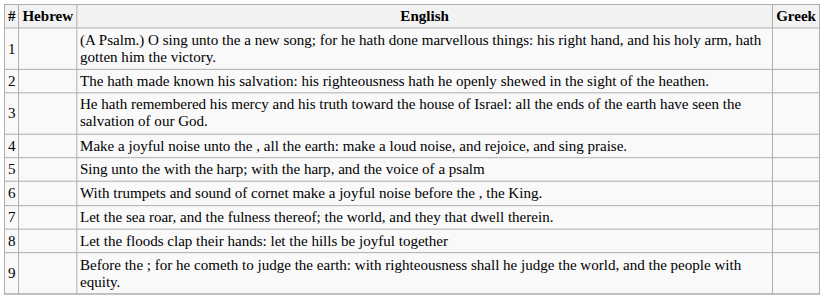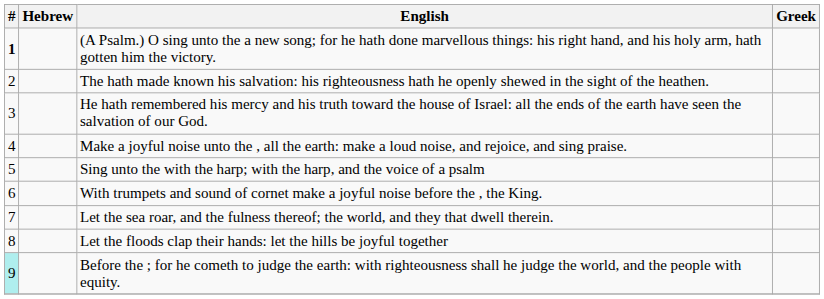(12, 48) normal -> (12, 48) bold
(12, 273) no background -> (12, 273) paleturquoise background
